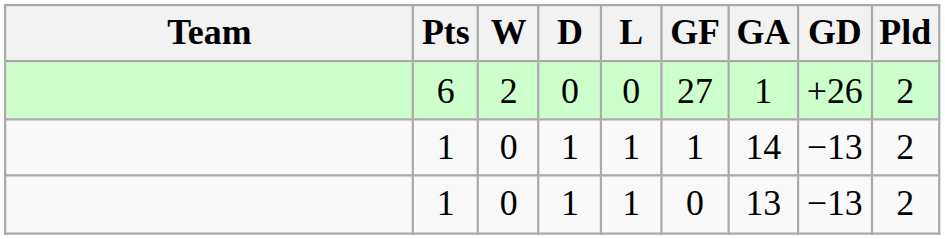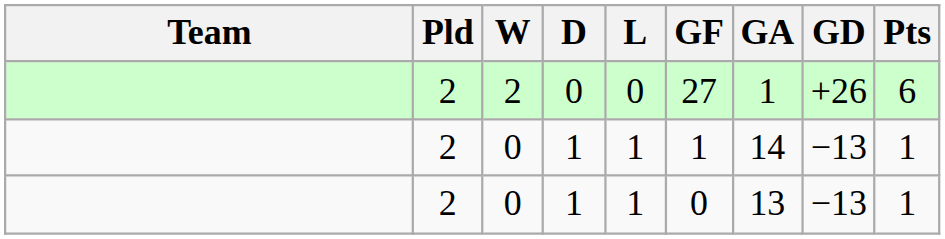columns swapped: (905, 32) <-> (446, 32)
